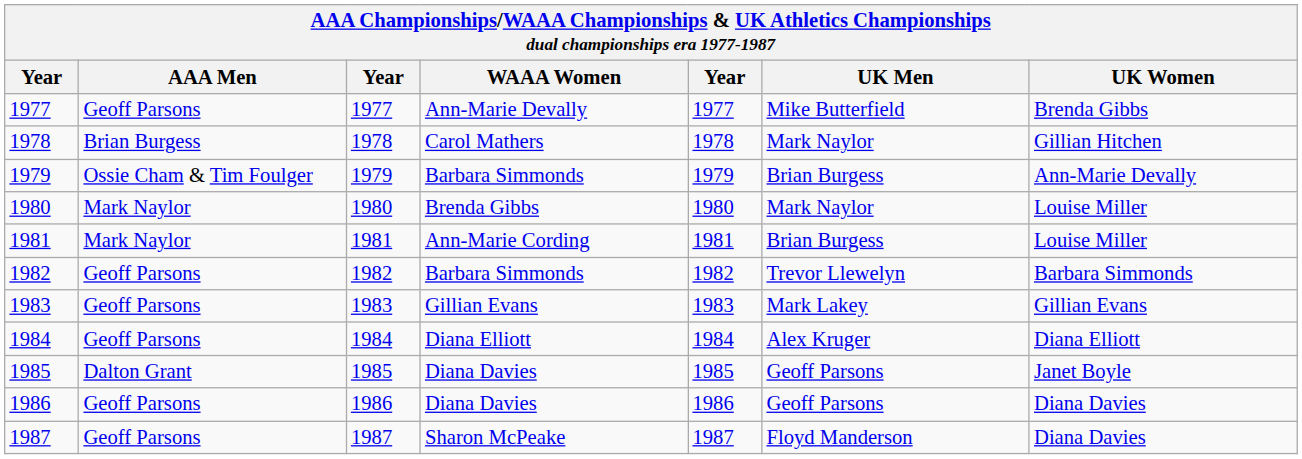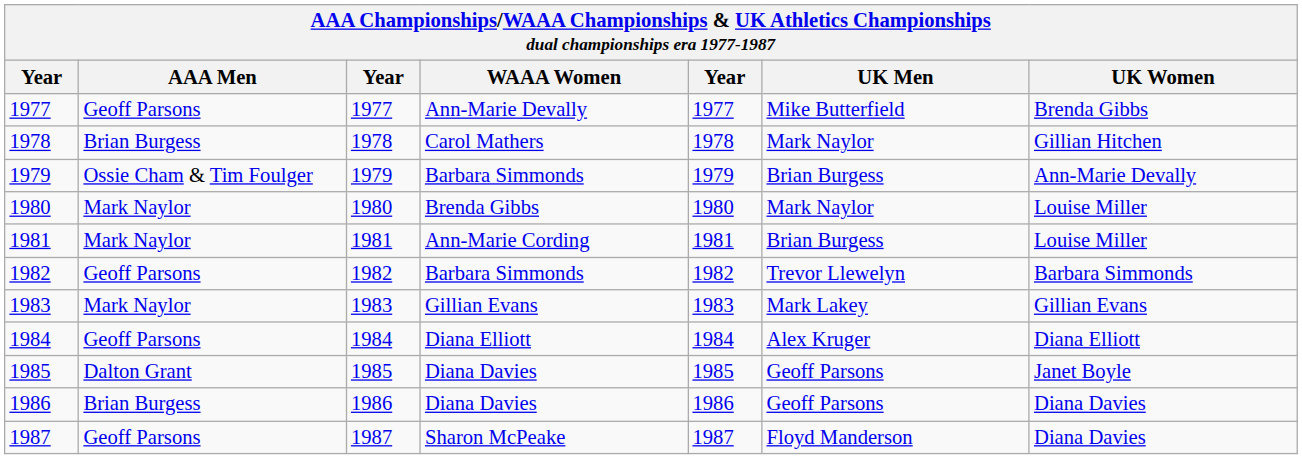(142, 305) Geoff Parsons -> (137, 305) Mark Naylor
(142, 404) Geoff Parsons -> (142, 404) Brian Burgess
